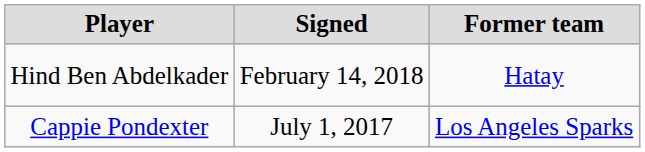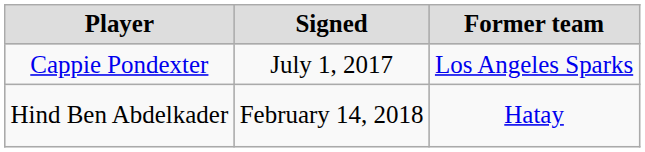rows swapped: (119, 75) <-> (119, 126)
